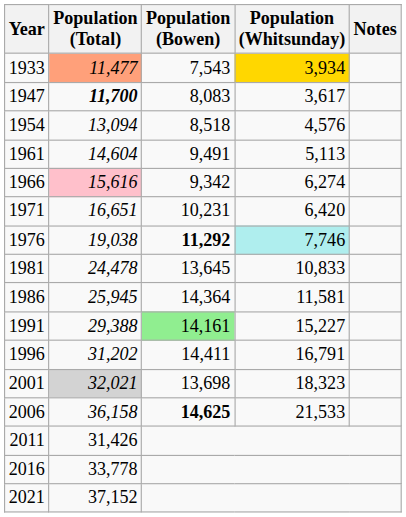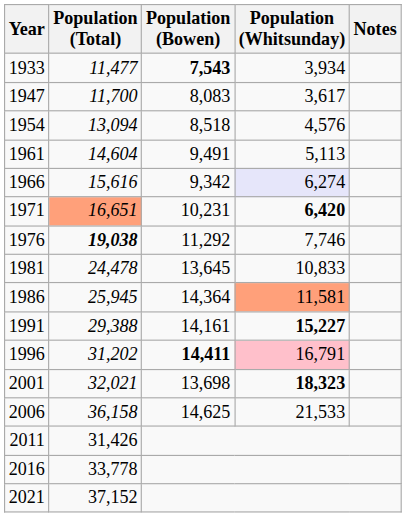(113, 67) lightsalmon background -> (113, 67) no background
(210, 67) normal -> (210, 67) bold
(325, 67) gold background -> (325, 67) no background
(113, 96) bold -> (113, 96) normal
(113, 182) pink background -> (113, 182) no background
(325, 182) no background -> (325, 182) lavender background
(113, 211) no background -> (113, 211) lightsalmon background
(325, 211) normal -> (325, 211) bold
(113, 239) normal -> (113, 239) bold
(206, 239) bold -> (206, 239) normal
(325, 239) paleturquoise background -> (325, 239) no background
(321, 297) no background -> (321, 297) lightsalmon background
(205, 325) lightgreen background -> (205, 325) no background
(320, 325) normal -> (320, 325) bold
(206, 354) normal -> (206, 354) bold
(320, 354) no background -> (320, 354) pink background
(113, 383) lightgrey background -> (113, 383) no background
(320, 383) normal -> (320, 383) bold
(205, 411) bold -> (205, 411) normal
